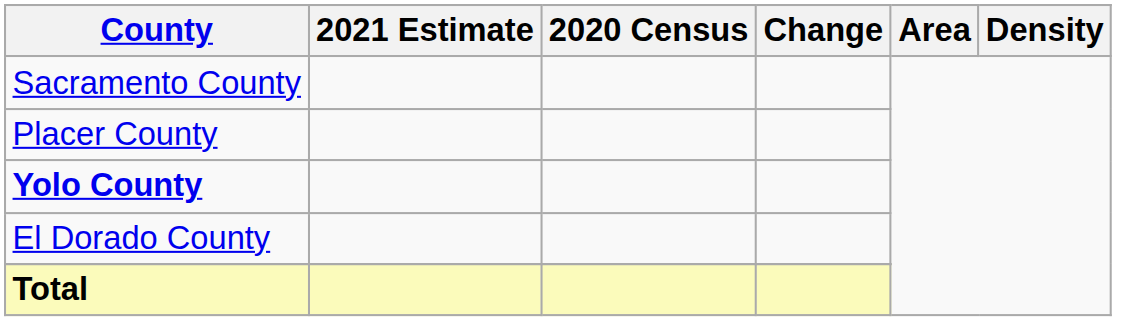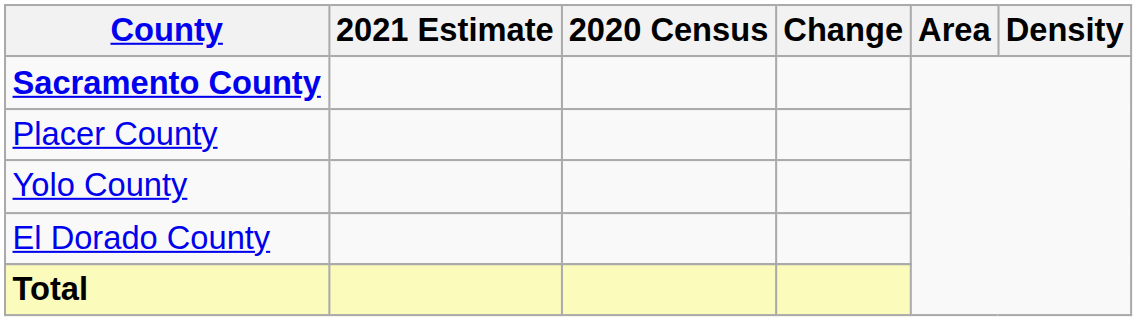(157, 82) normal -> (167, 82) bold
(107, 185) bold -> (100, 185) normal
